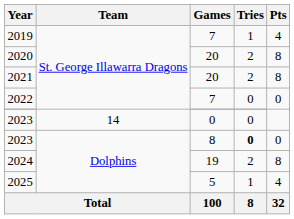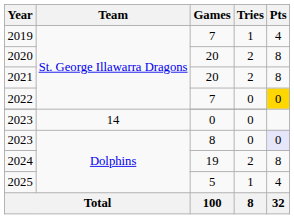(278, 98) no background -> (278, 98) gold background
(250, 140) bold -> (250, 140) normal
(278, 140) no background -> (278, 140) lavender background
